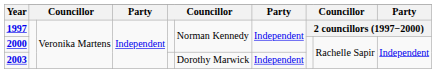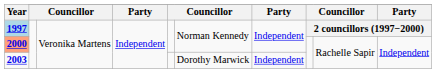(17, 28) no background -> (17, 28) lightblue background
(17, 44) no background -> (17, 44) lightsalmon background
